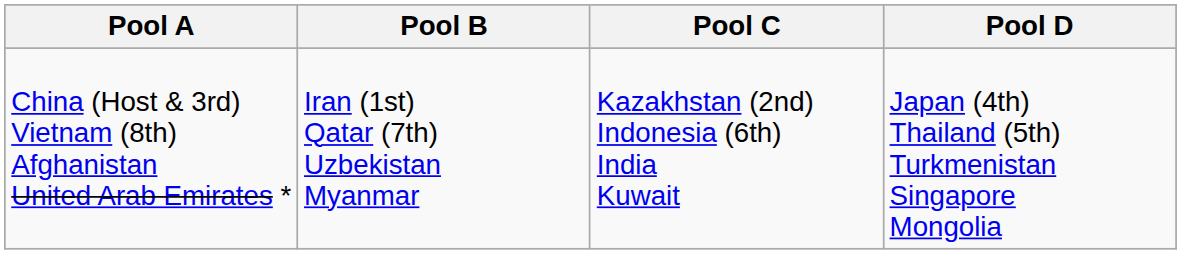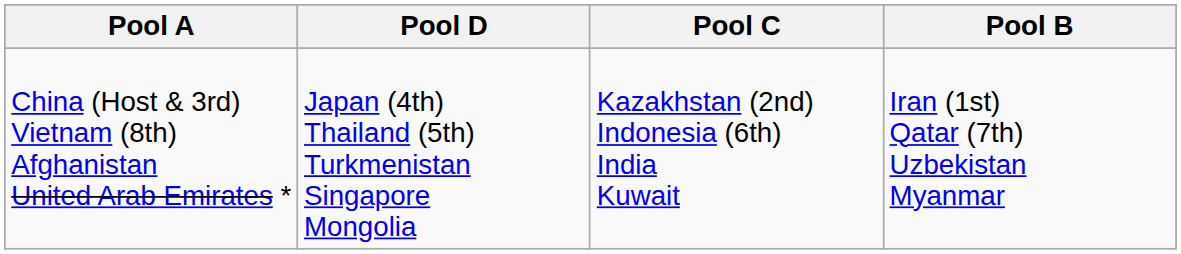columns swapped: (444, 26) <-> (1030, 26)
